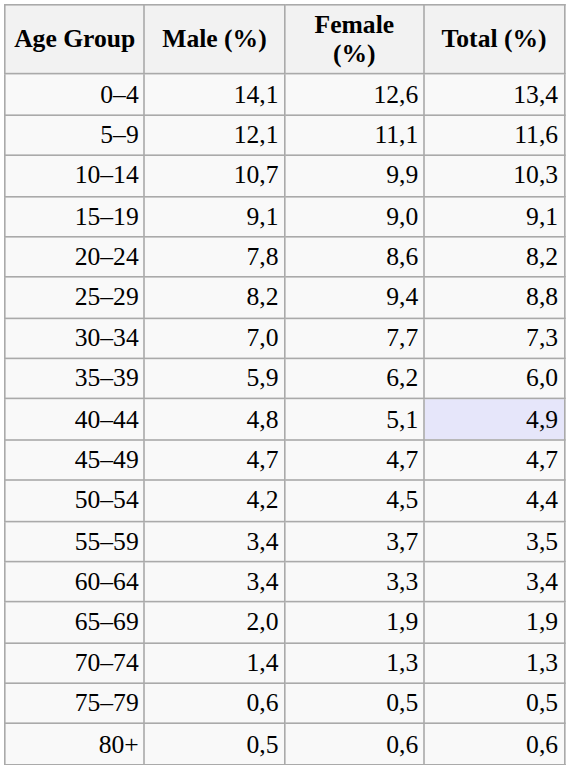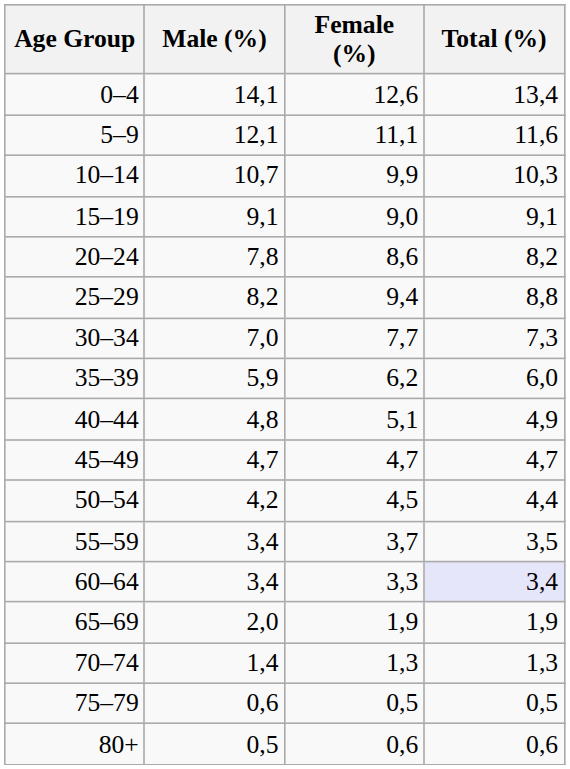(542, 418) lavender background -> (542, 418) no background
(542, 581) no background -> (542, 581) lavender background
